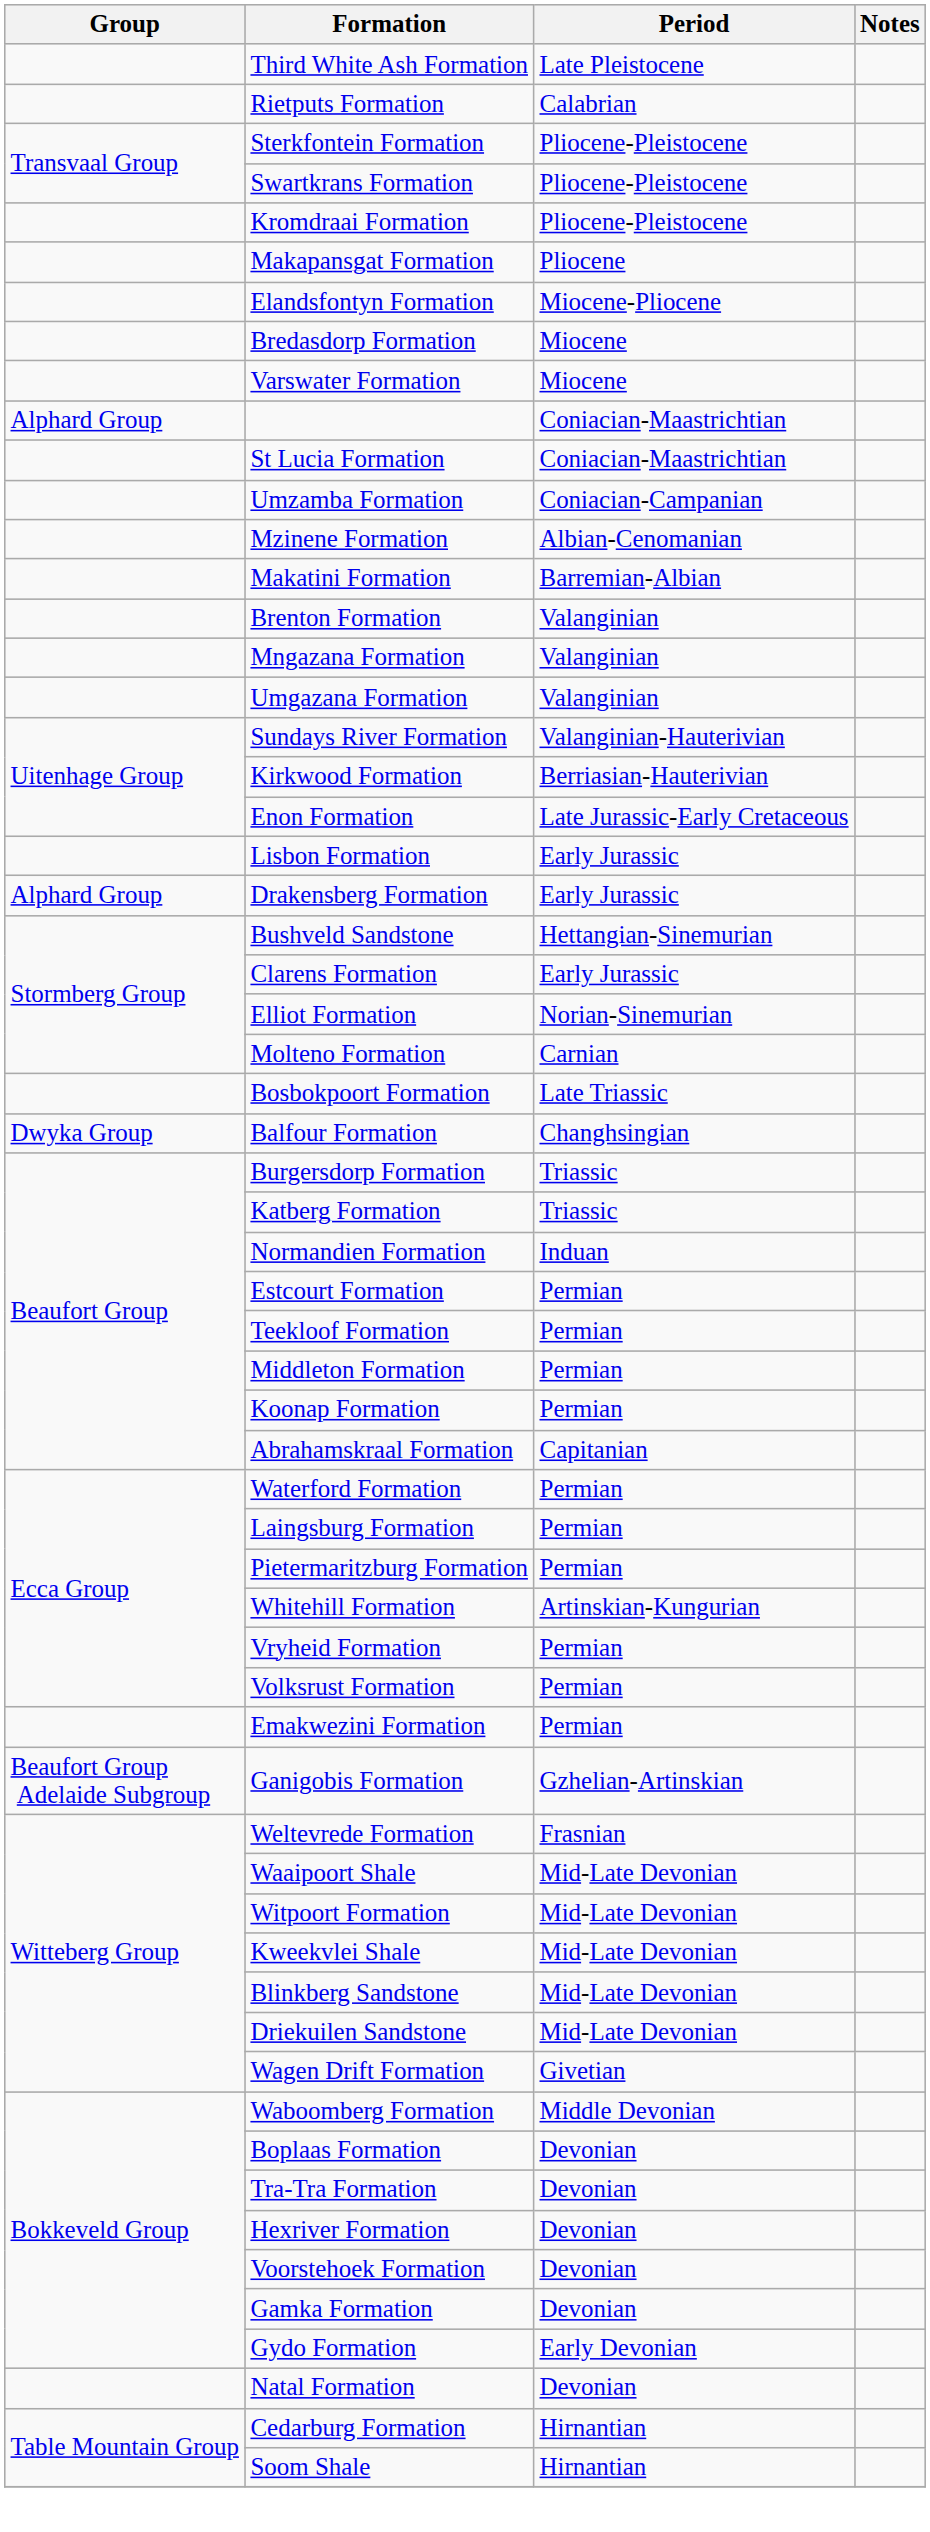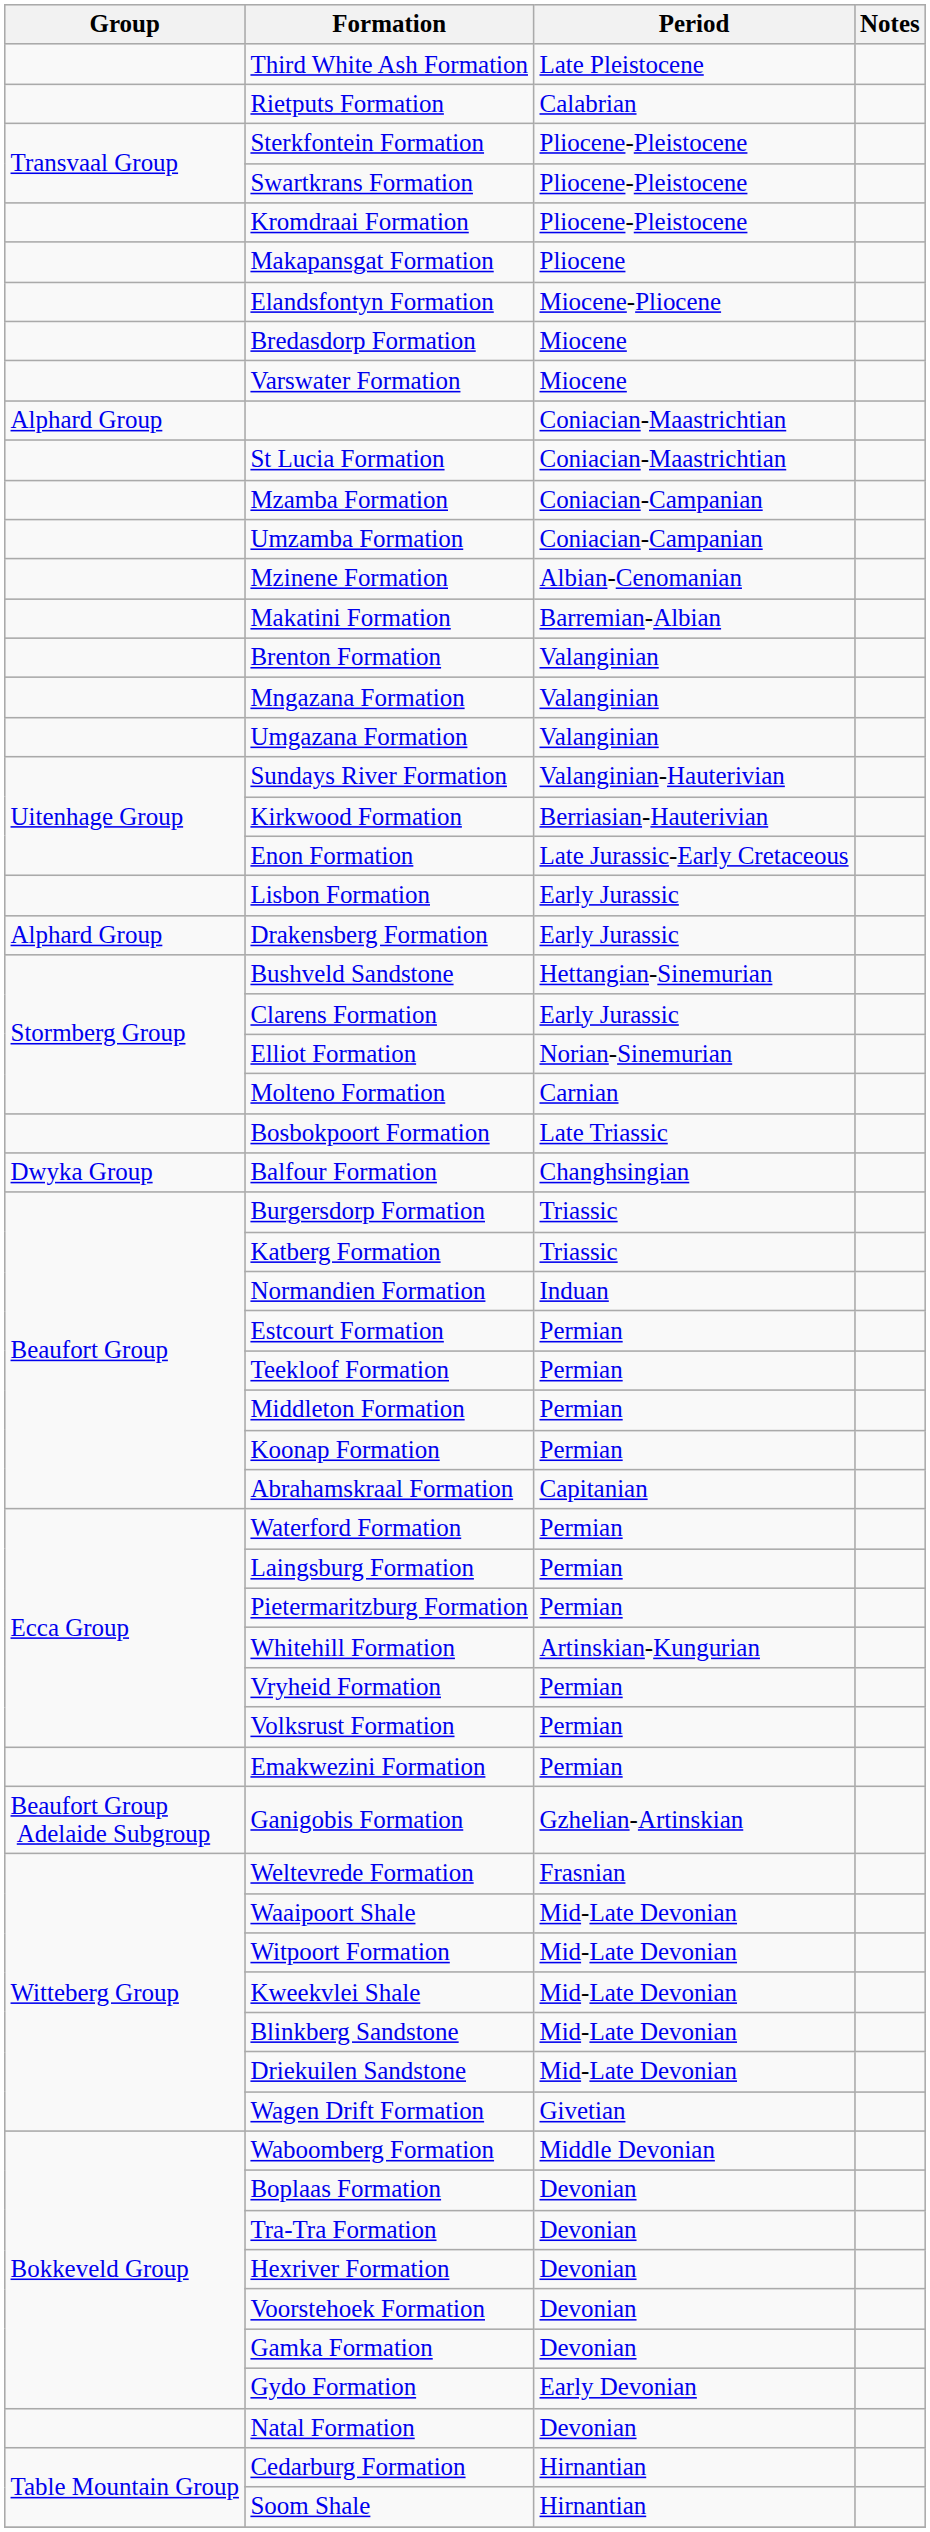+ row: (349, 499)
